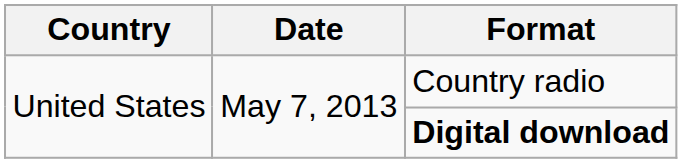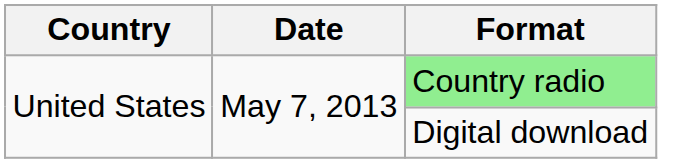(509, 81) no background -> (509, 81) lightgreen background
(541, 132) bold -> (530, 132) normal
